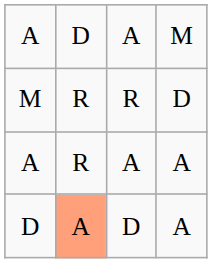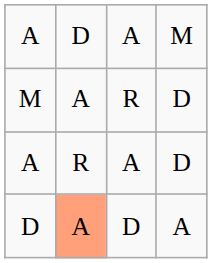(81, 99) R -> (81, 99) A
(182, 162) A -> (182, 162) D
